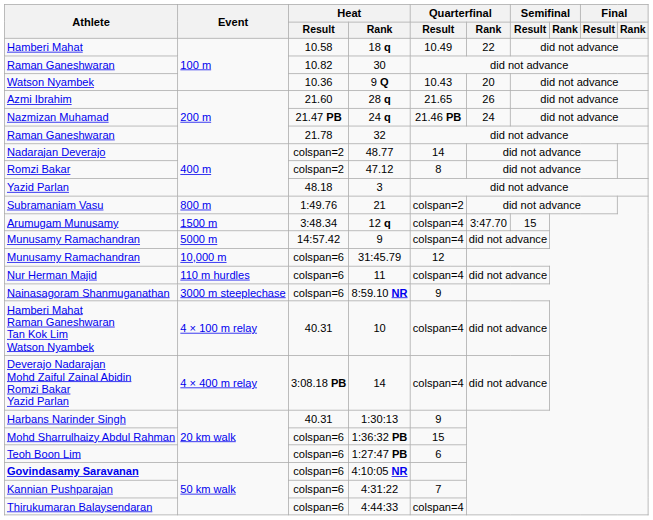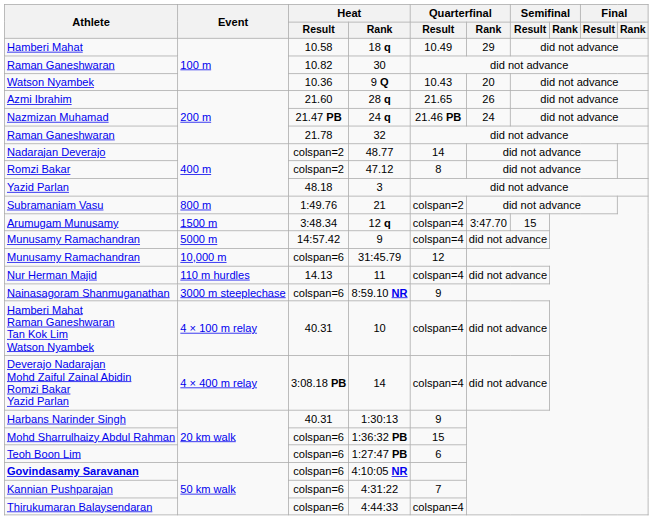(488, 48) 22 -> (488, 48) 29
(319, 275) colspan=6 -> (319, 275) 14.13
